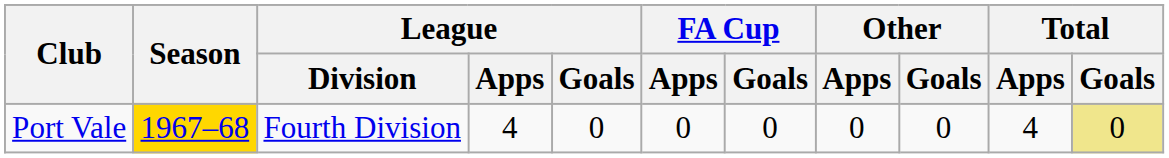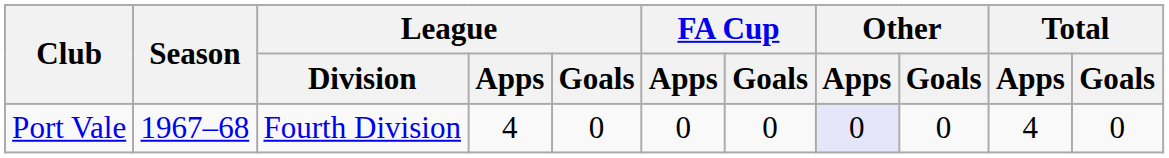(195, 127) gold background -> (195, 127) no background
(857, 127) no background -> (857, 127) lavender background
(1117, 127) khaki background -> (1117, 127) no background
